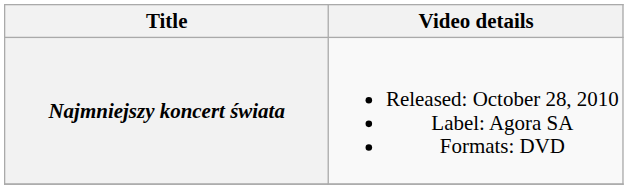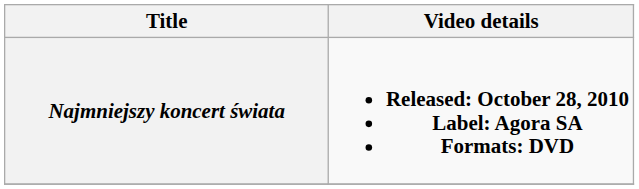(476, 123) normal -> (481, 123) bold
